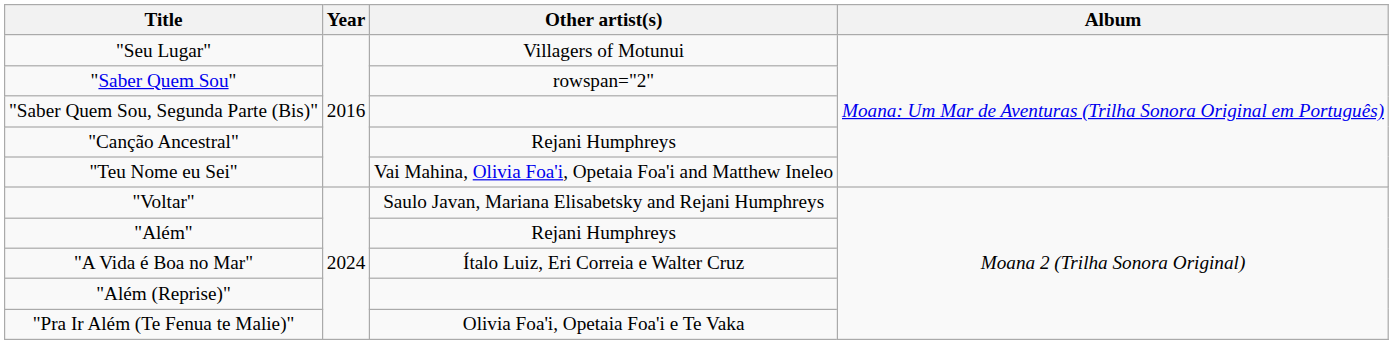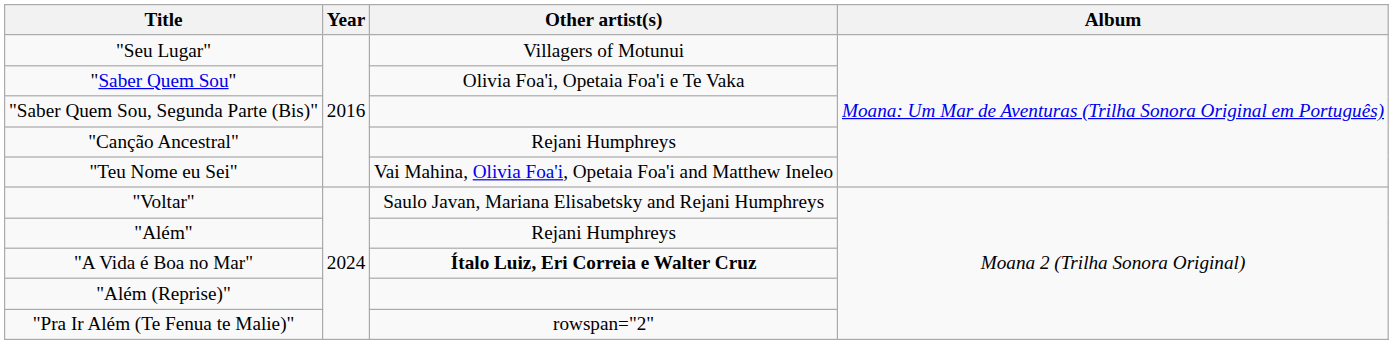(604, 80) rowspan="2" -> (604, 80) Olivia Foa'i, Opetaia Foa'i e Te Vaka
(604, 263) normal -> (604, 263) bold
(604, 324) Olivia Foa'i, Opetaia Foa'i e Te Vaka -> (604, 324) rowspan="2"
